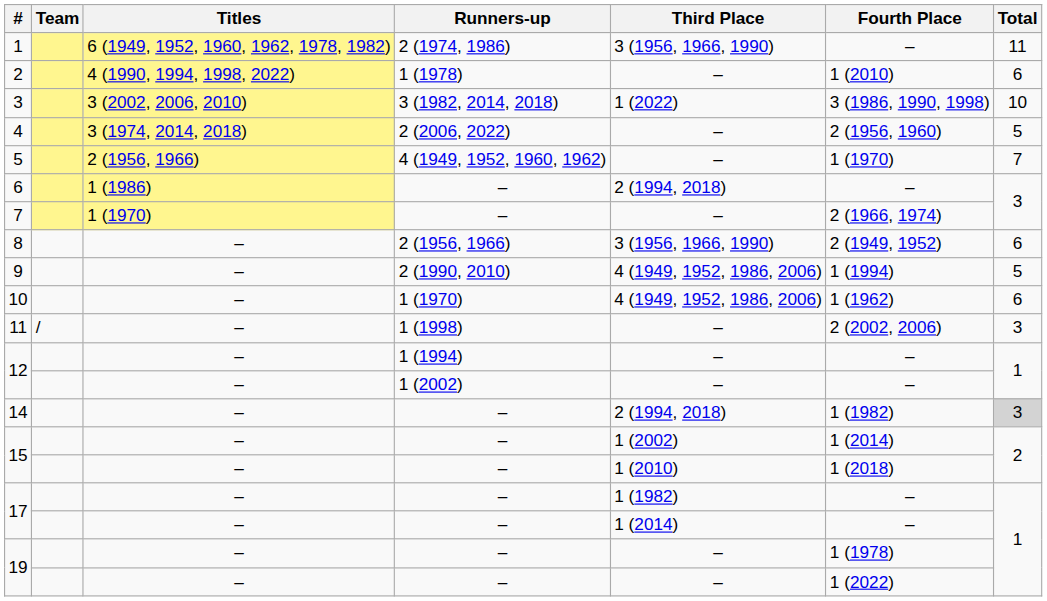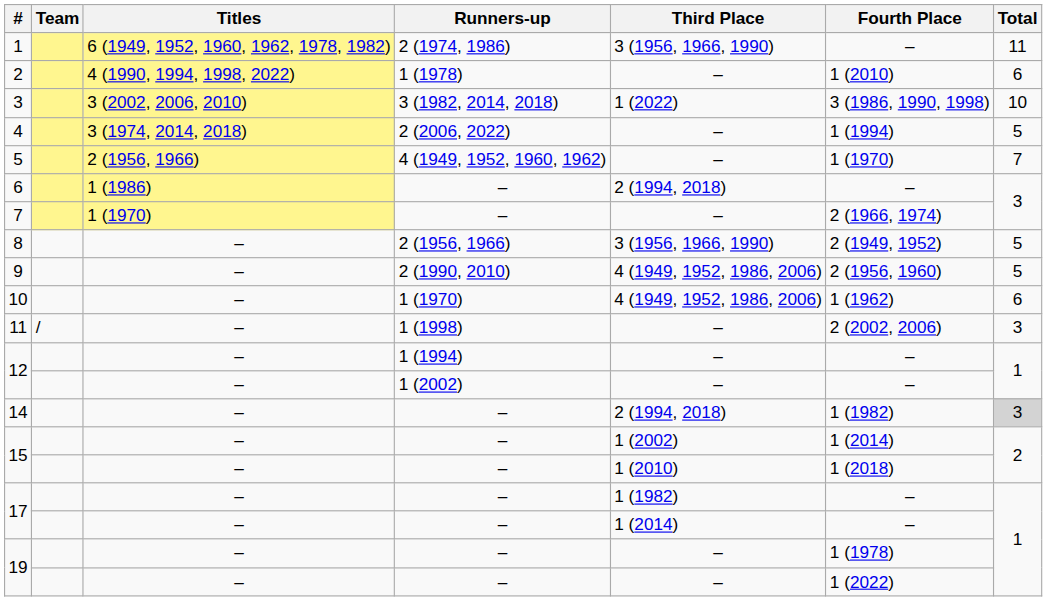(886, 131) 2 (1956, 1960) -> (862, 131) 1 (1994)
(1018, 244) 6 -> (1018, 244) 5
(862, 272) 1 (1994) -> (886, 272) 2 (1956, 1960)
